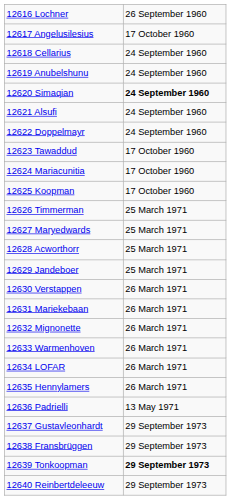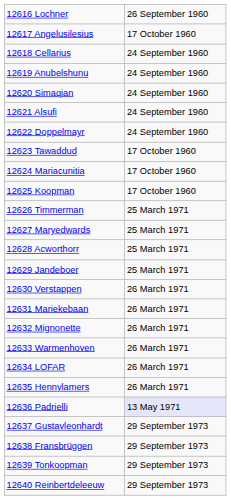(167, 92) bold -> (168, 92) normal
(152, 406) no background -> (154, 406) lavender background
(167, 465) bold -> (168, 465) normal
